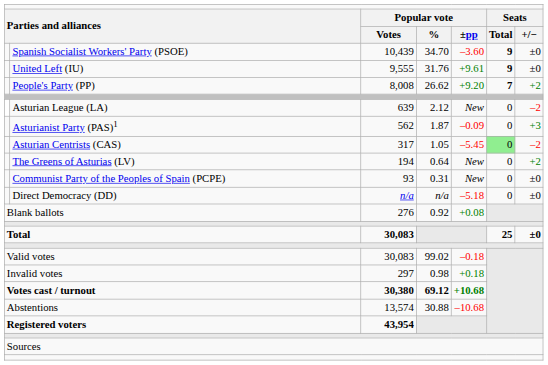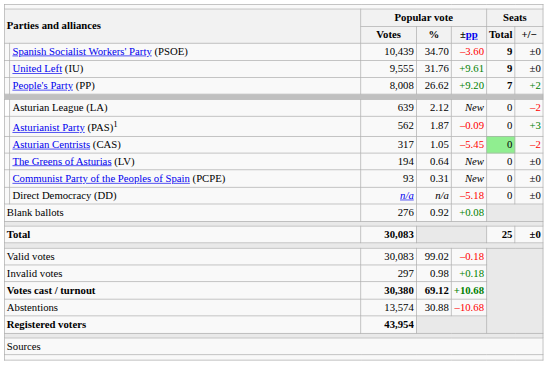(535, 161) +2 -> (535, 161) ±0
